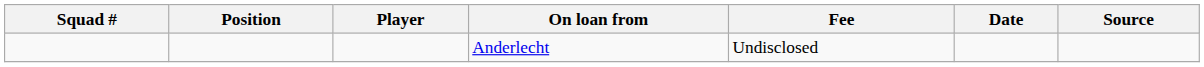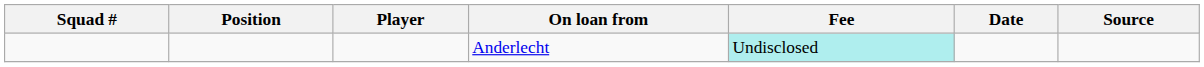(775, 47) no background -> (775, 47) paleturquoise background
